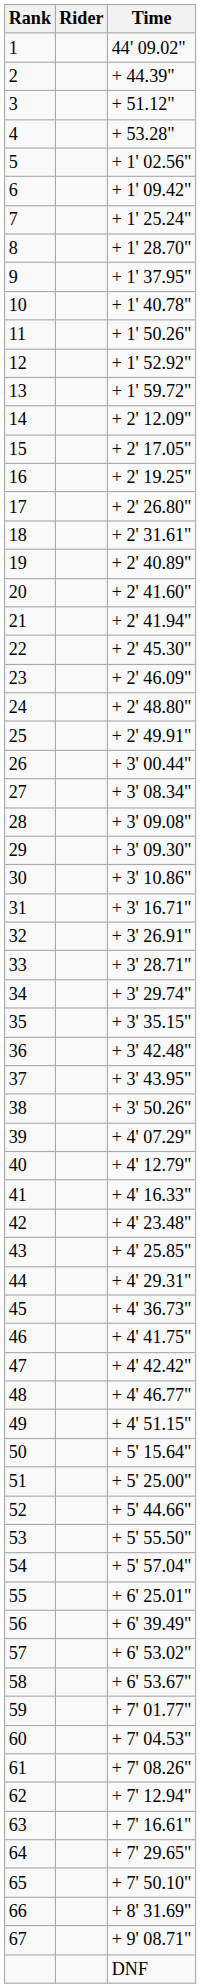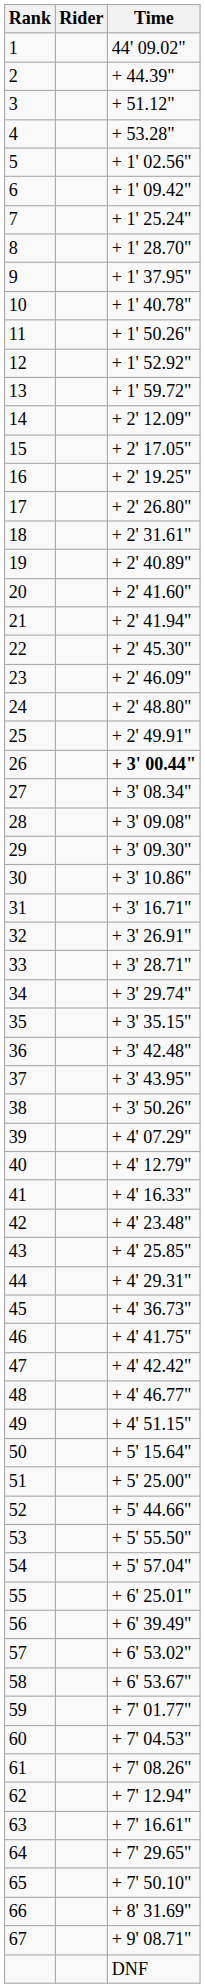(152, 764) normal -> (154, 764) bold
